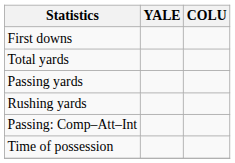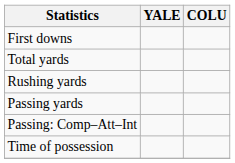rows swapped: (47, 103) <-> (45, 81)
